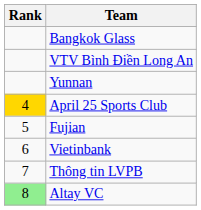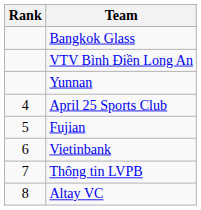(25, 104) gold background -> (25, 104) no background
(25, 194) lightgreen background -> (25, 194) no background
